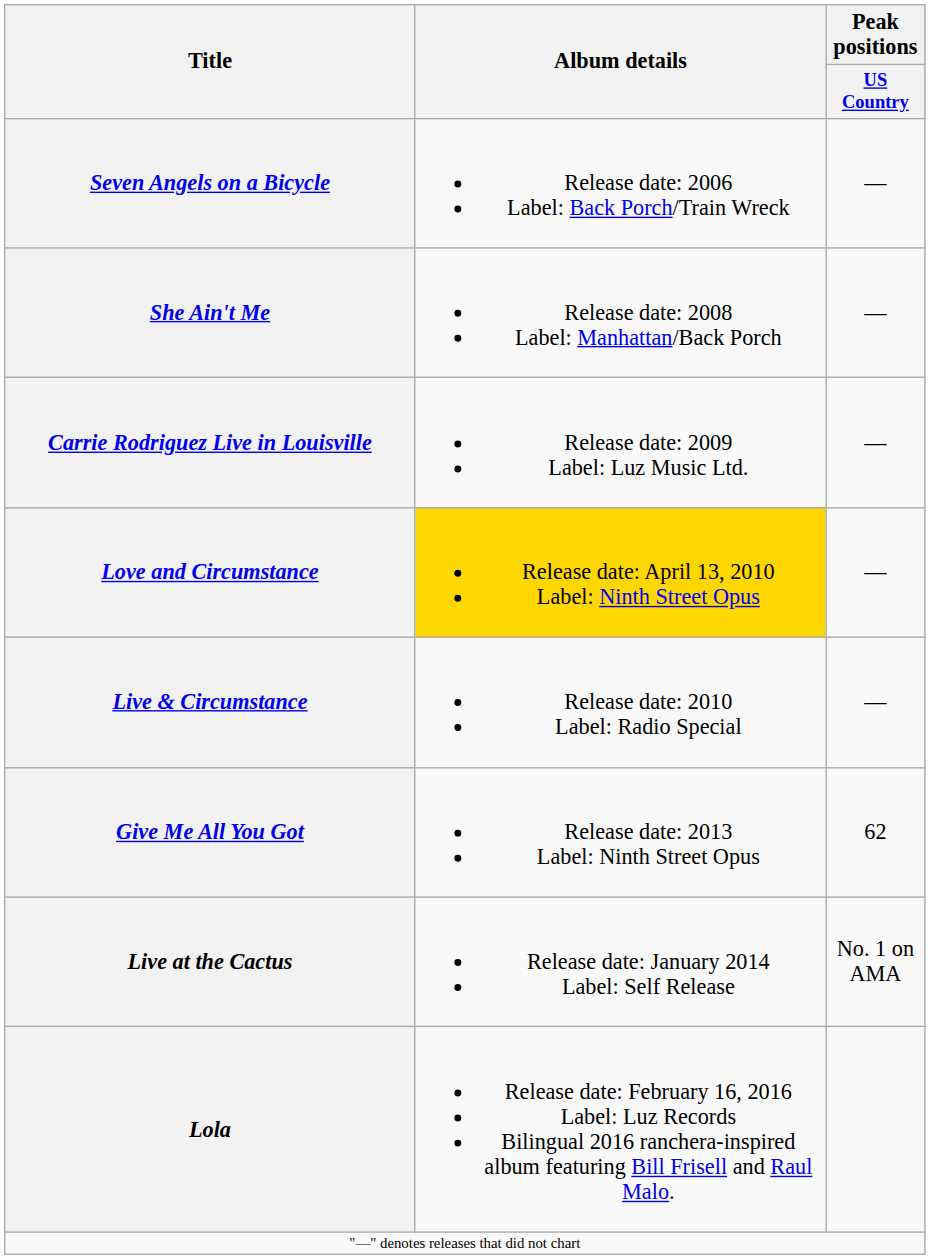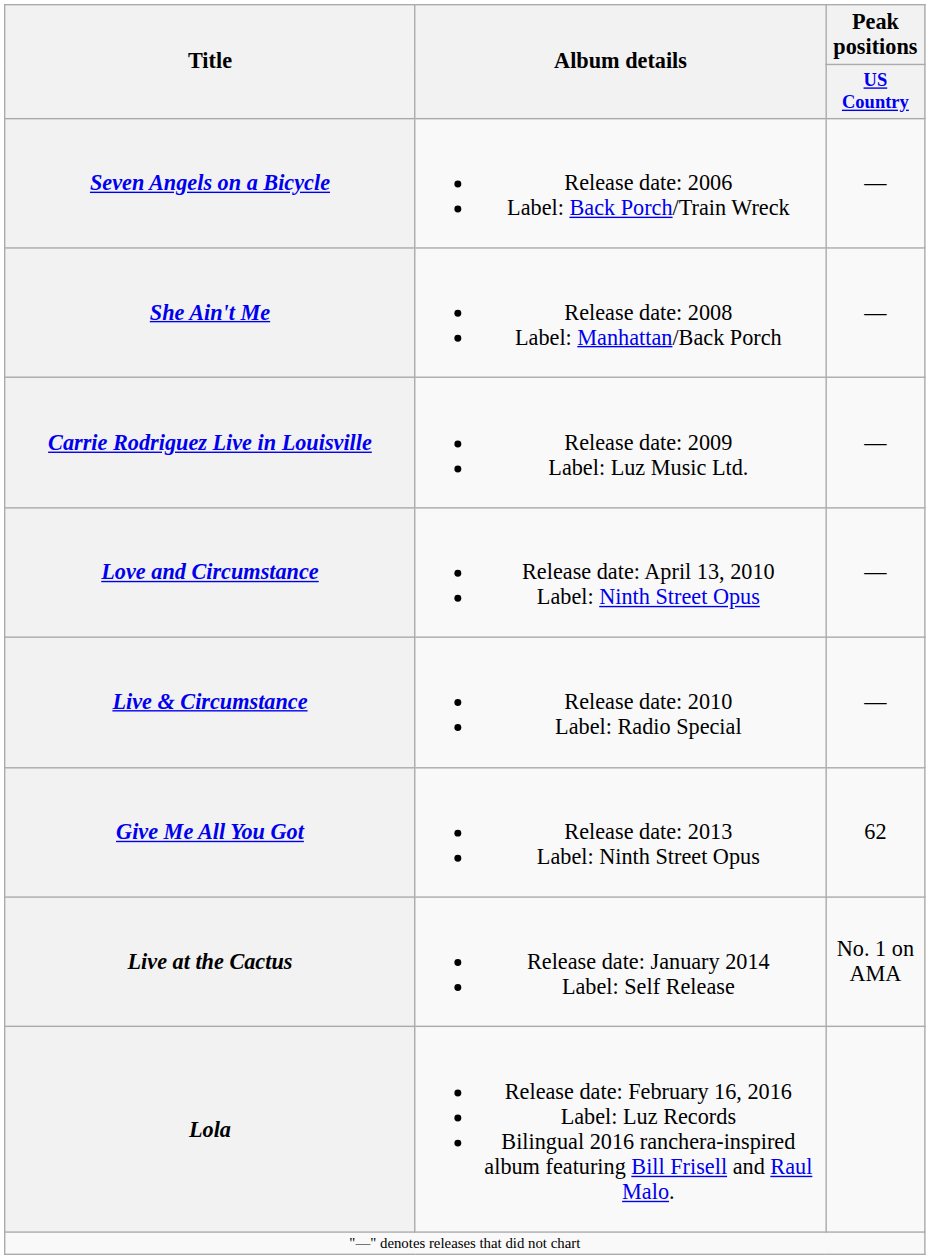(621, 585) gold background -> (621, 585) no background
